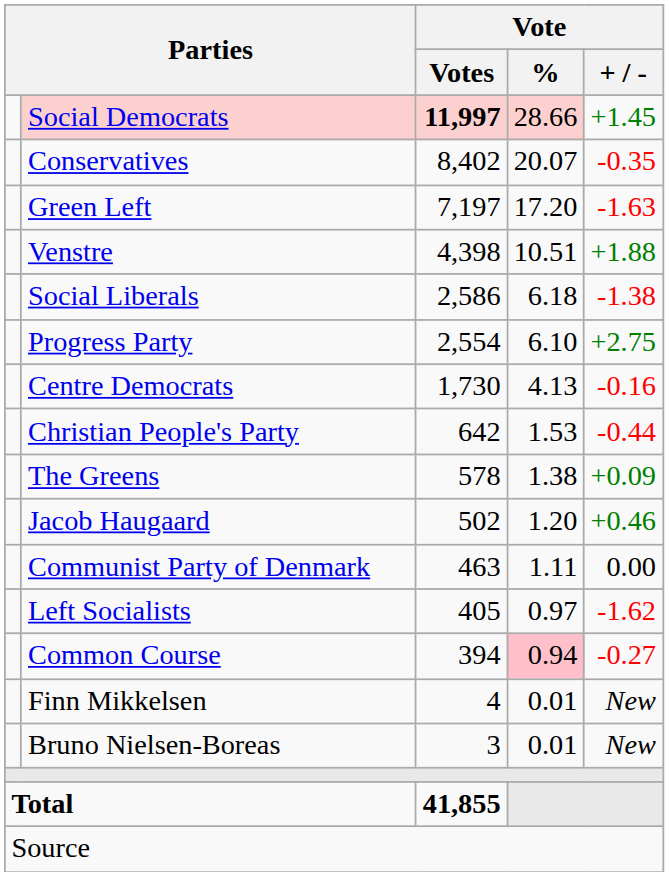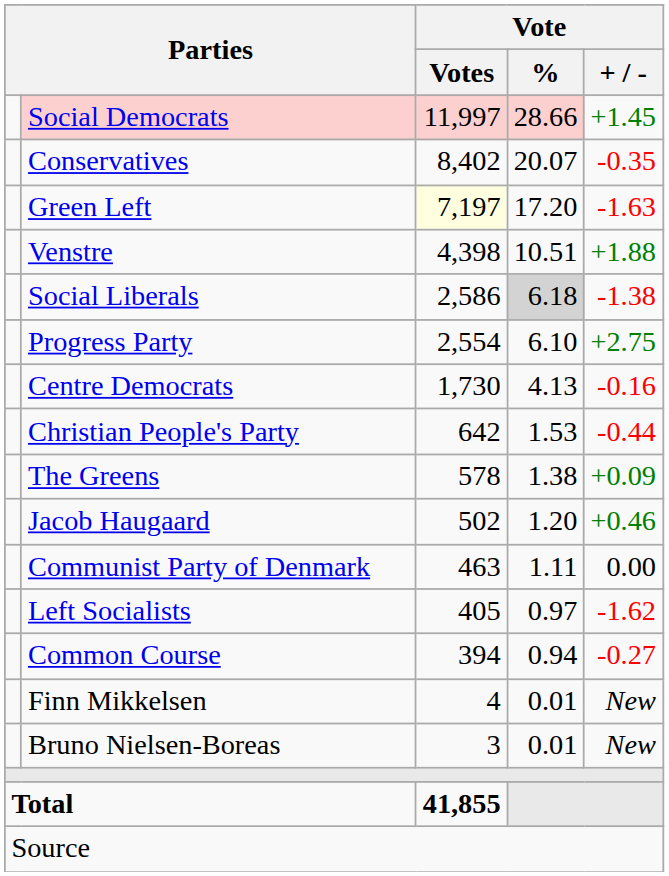(462, 116) bold -> (462, 116) normal
(469, 206) no background -> (469, 206) lightyellow background
(553, 296) no background -> (553, 296) lightgrey background
(553, 655) pink background -> (553, 655) no background
